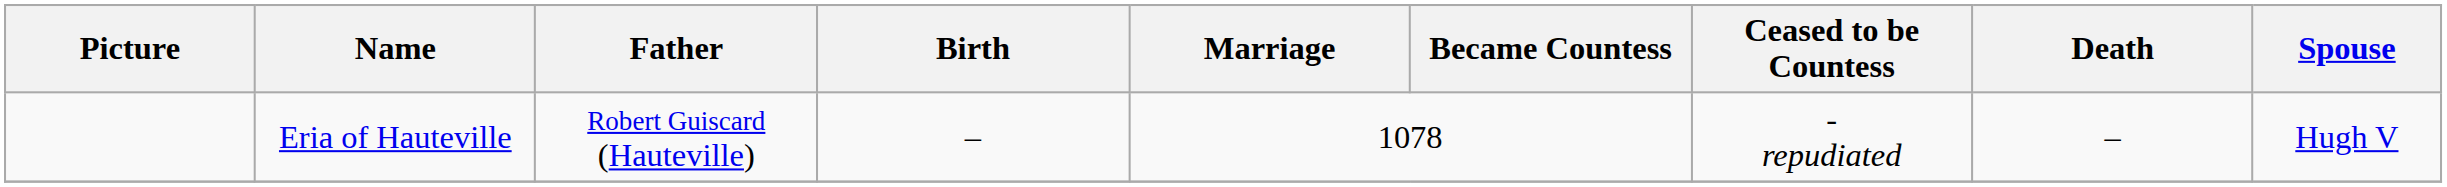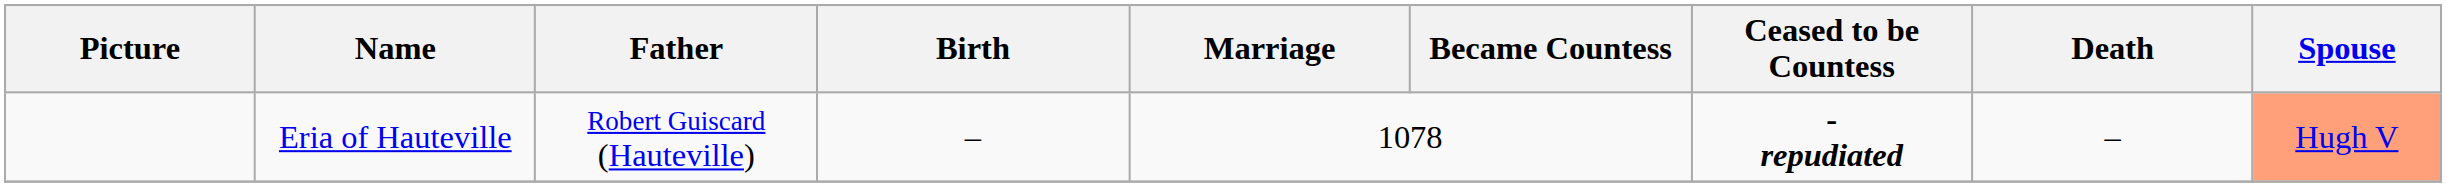(1832, 136) normal -> (1832, 136) bold
(2347, 136) no background -> (2347, 136) lightsalmon background
